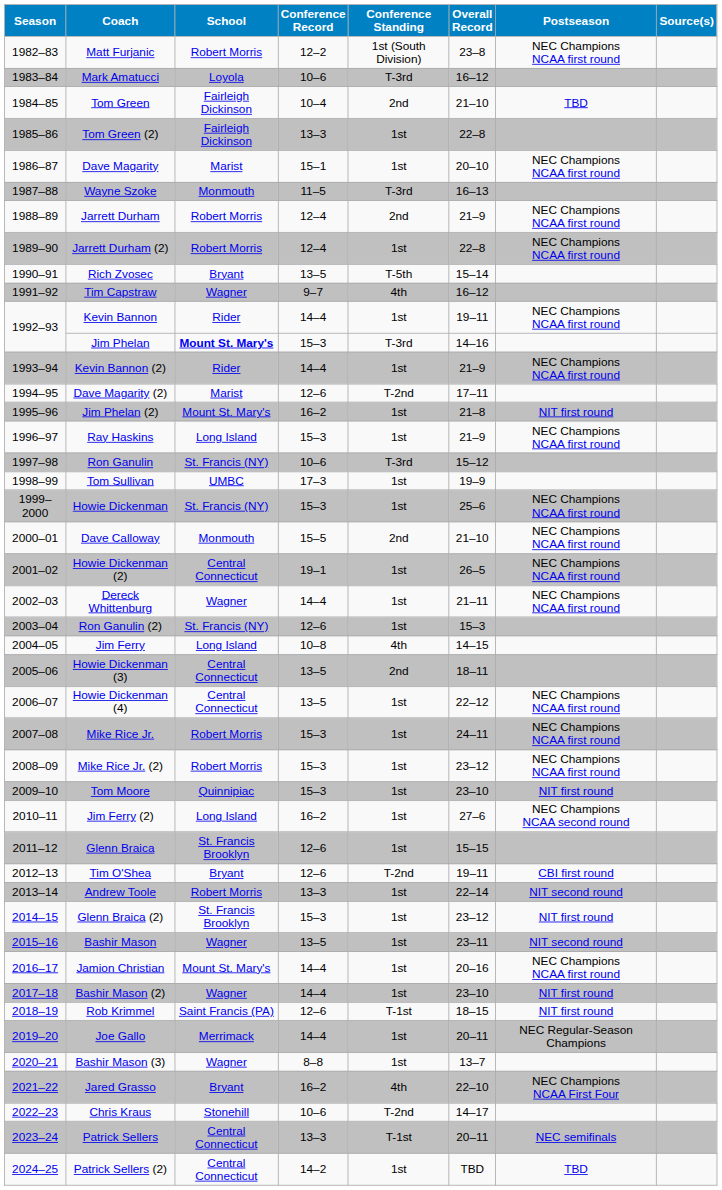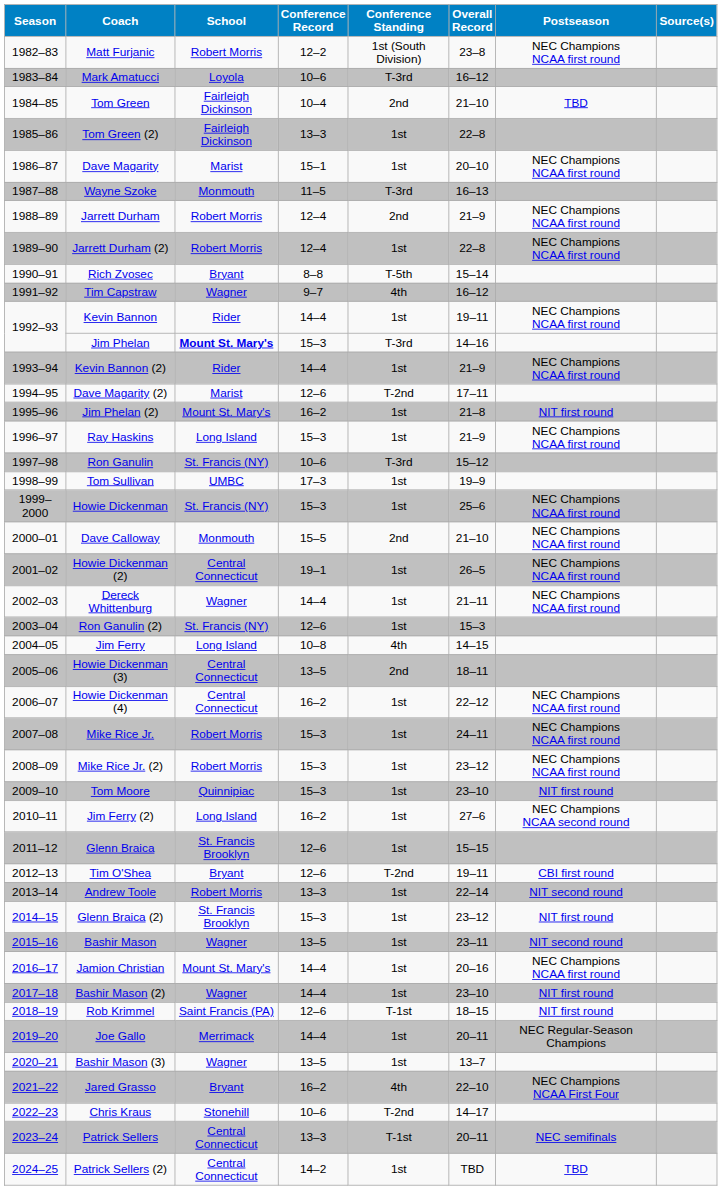(313, 274) 13–5 -> (313, 274) 8–8
(313, 703) 13–5 -> (313, 703) 16–2
(313, 1062) 8–8 -> (313, 1062) 13–5
